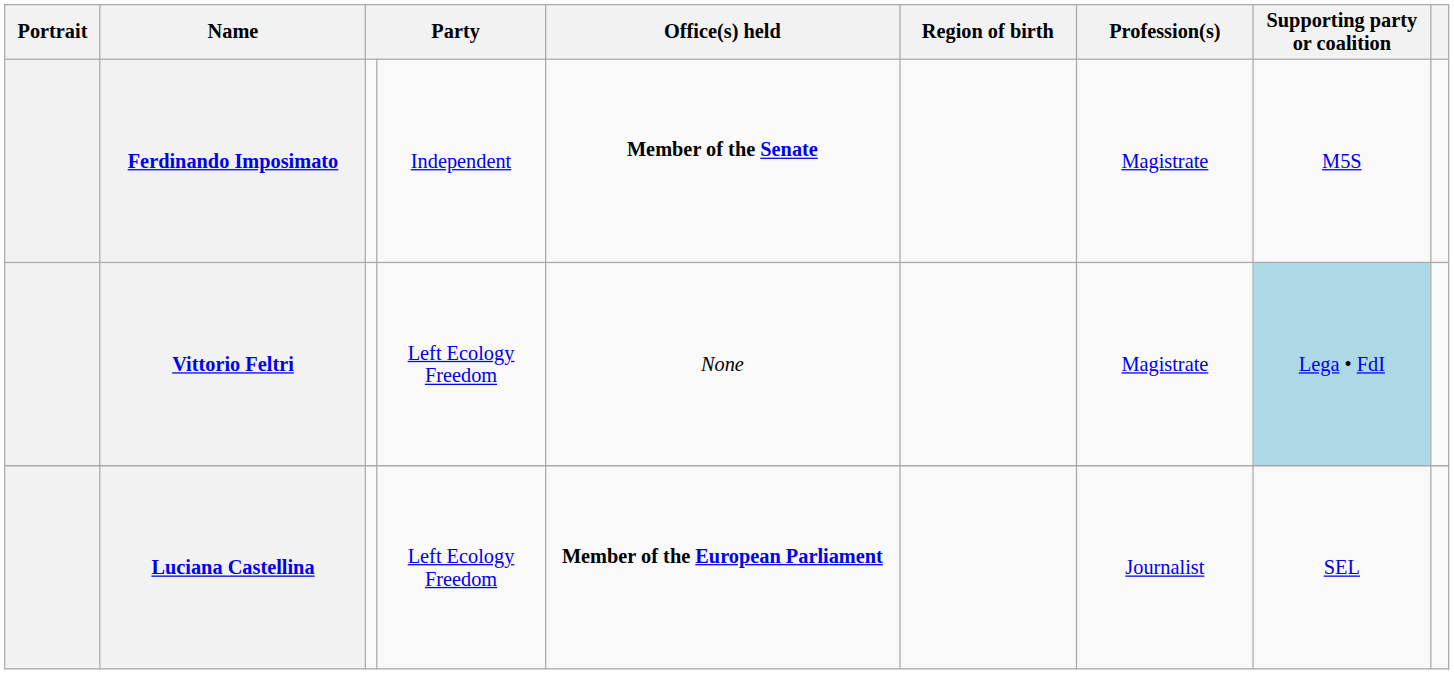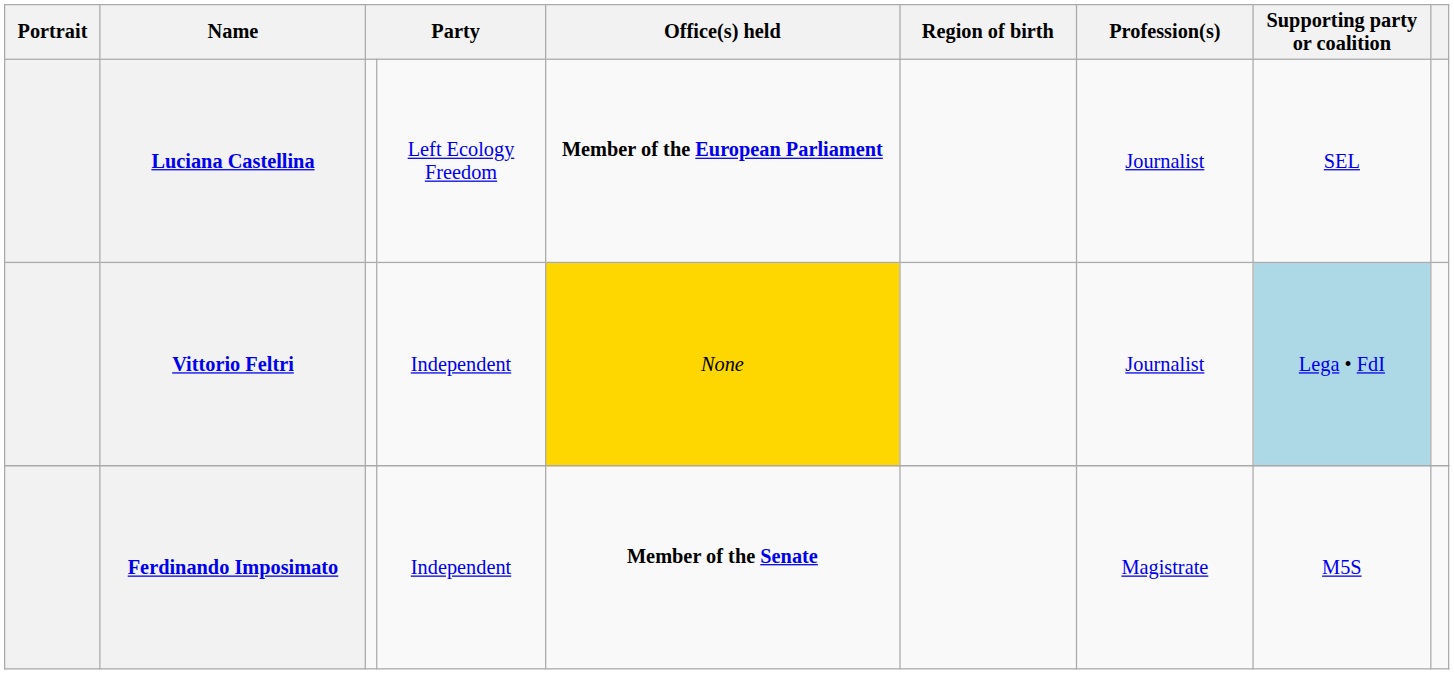rows swapped: (233, 567) <-> (233, 161)
(461, 364) Left Ecology Freedom -> (461, 364) Independent
(722, 364) no background -> (722, 364) gold background
(1165, 364) Magistrate -> (1165, 364) Journalist
